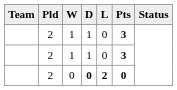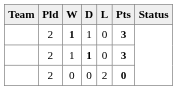(72, 34) normal -> (72, 34) bold
(89, 55) normal -> (89, 55) bold
(89, 75) bold -> (89, 75) normal
(105, 75) bold -> (105, 75) normal
